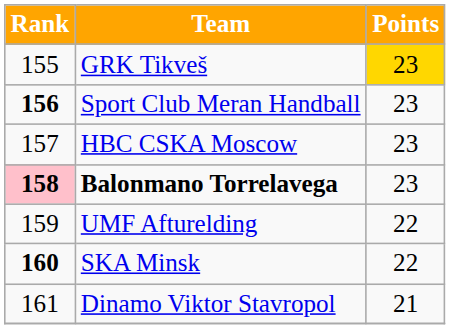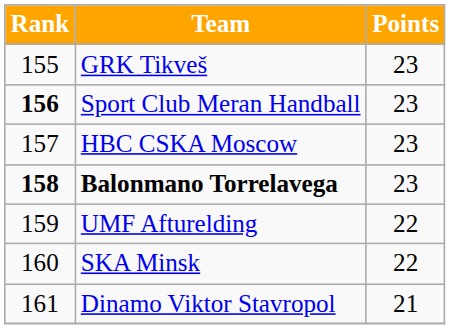(406, 64) gold background -> (406, 64) no background
(40, 183) pink background -> (40, 183) no background
(40, 263) bold -> (40, 263) normal
